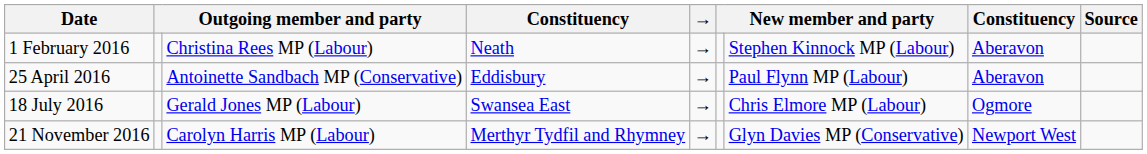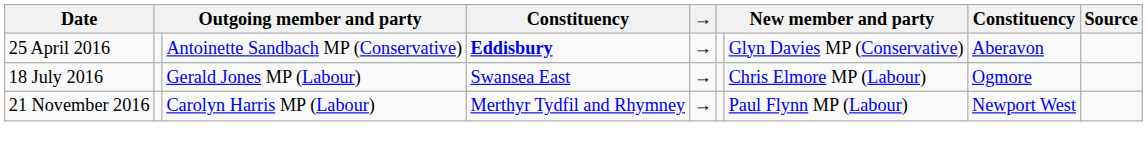- row: (69, 47)
(508, 76) normal -> (512, 47) bold
(818, 76) Paul Flynn MP (Labour) -> (846, 47) Glyn Davies MP (Conservative)
(846, 134) Glyn Davies MP (Conservative) -> (818, 105) Paul Flynn MP (Labour)
